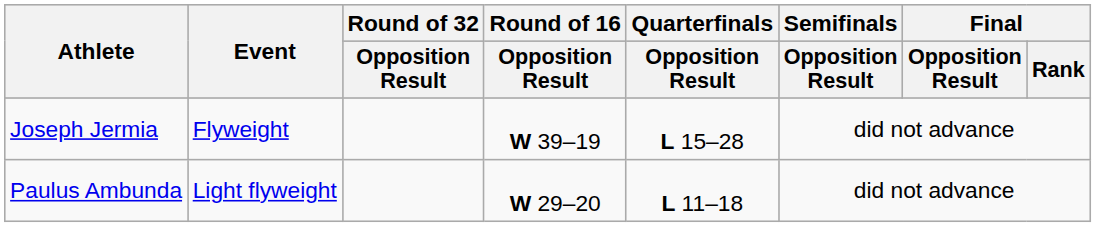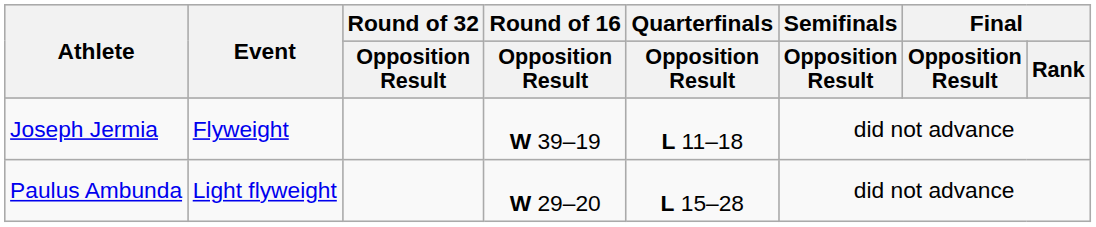(702, 142) L 15–28 -> (702, 142) L 11–18
(702, 203) L 11–18 -> (702, 203) L 15–28
